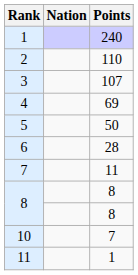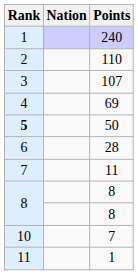(24, 125) normal -> (24, 125) bold
